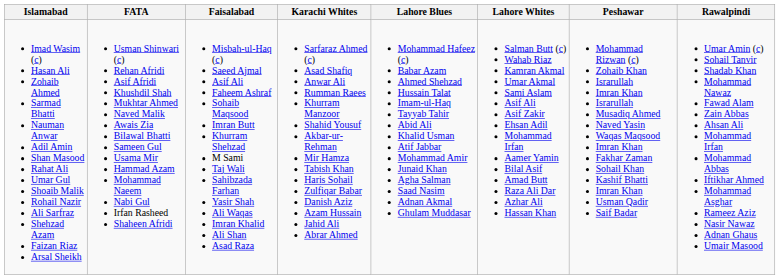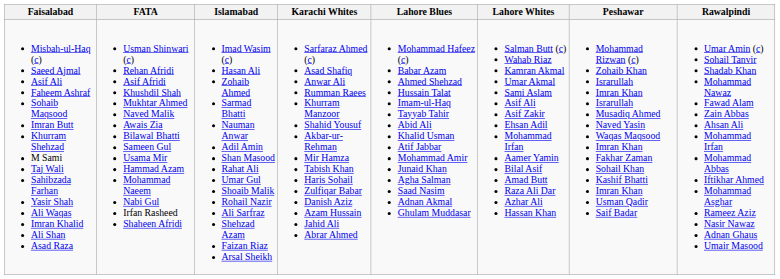columns swapped: (232, 12) <-> (46, 12)
